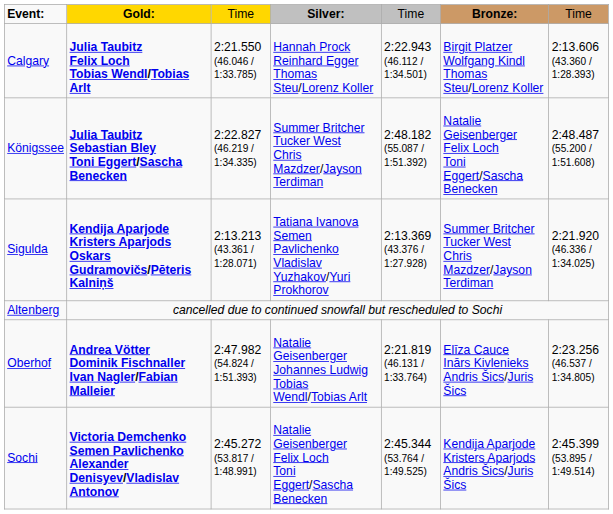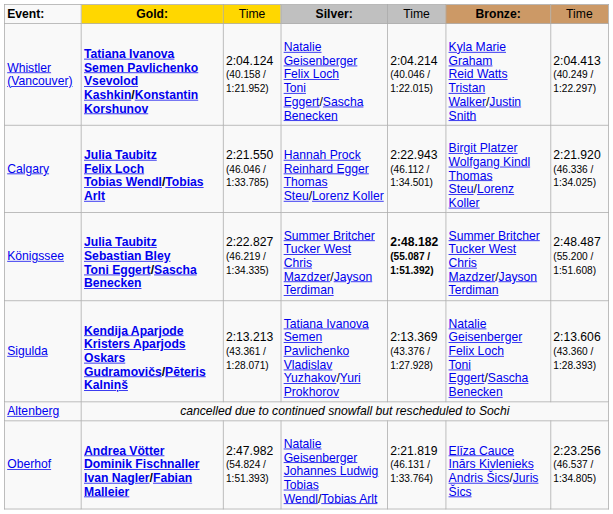+ row: (40, 74)
(575, 60) 2:13.606 (43.360 / 1:28.393) -> (577, 168) 2:21.920 (46.336 / 1:34.025)
(408, 148) normal -> (414, 256) bold
(483, 155) Natalie Geisenberger Felix Loch Toni Eggert/Sascha Benecken -> (494, 263) Summer Britcher Tucker West Chris Mazdzer/Jayson Terdiman
(489, 256) Summer Britcher Tucker West Chris Mazdzer/Jayson Terdiman -> (488, 358) Natalie Geisenberger Felix Loch Toni Eggert/Sascha Benecken
(575, 249) 2:21.920 (46.336 / 1:34.025) -> (577, 351) 2:13.606 (43.360 / 1:28.393)
- row: (22, 458)
